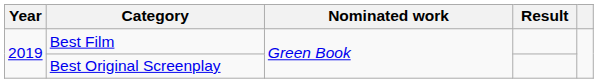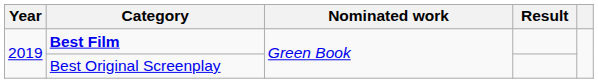(82, 41) normal -> (85, 41) bold
